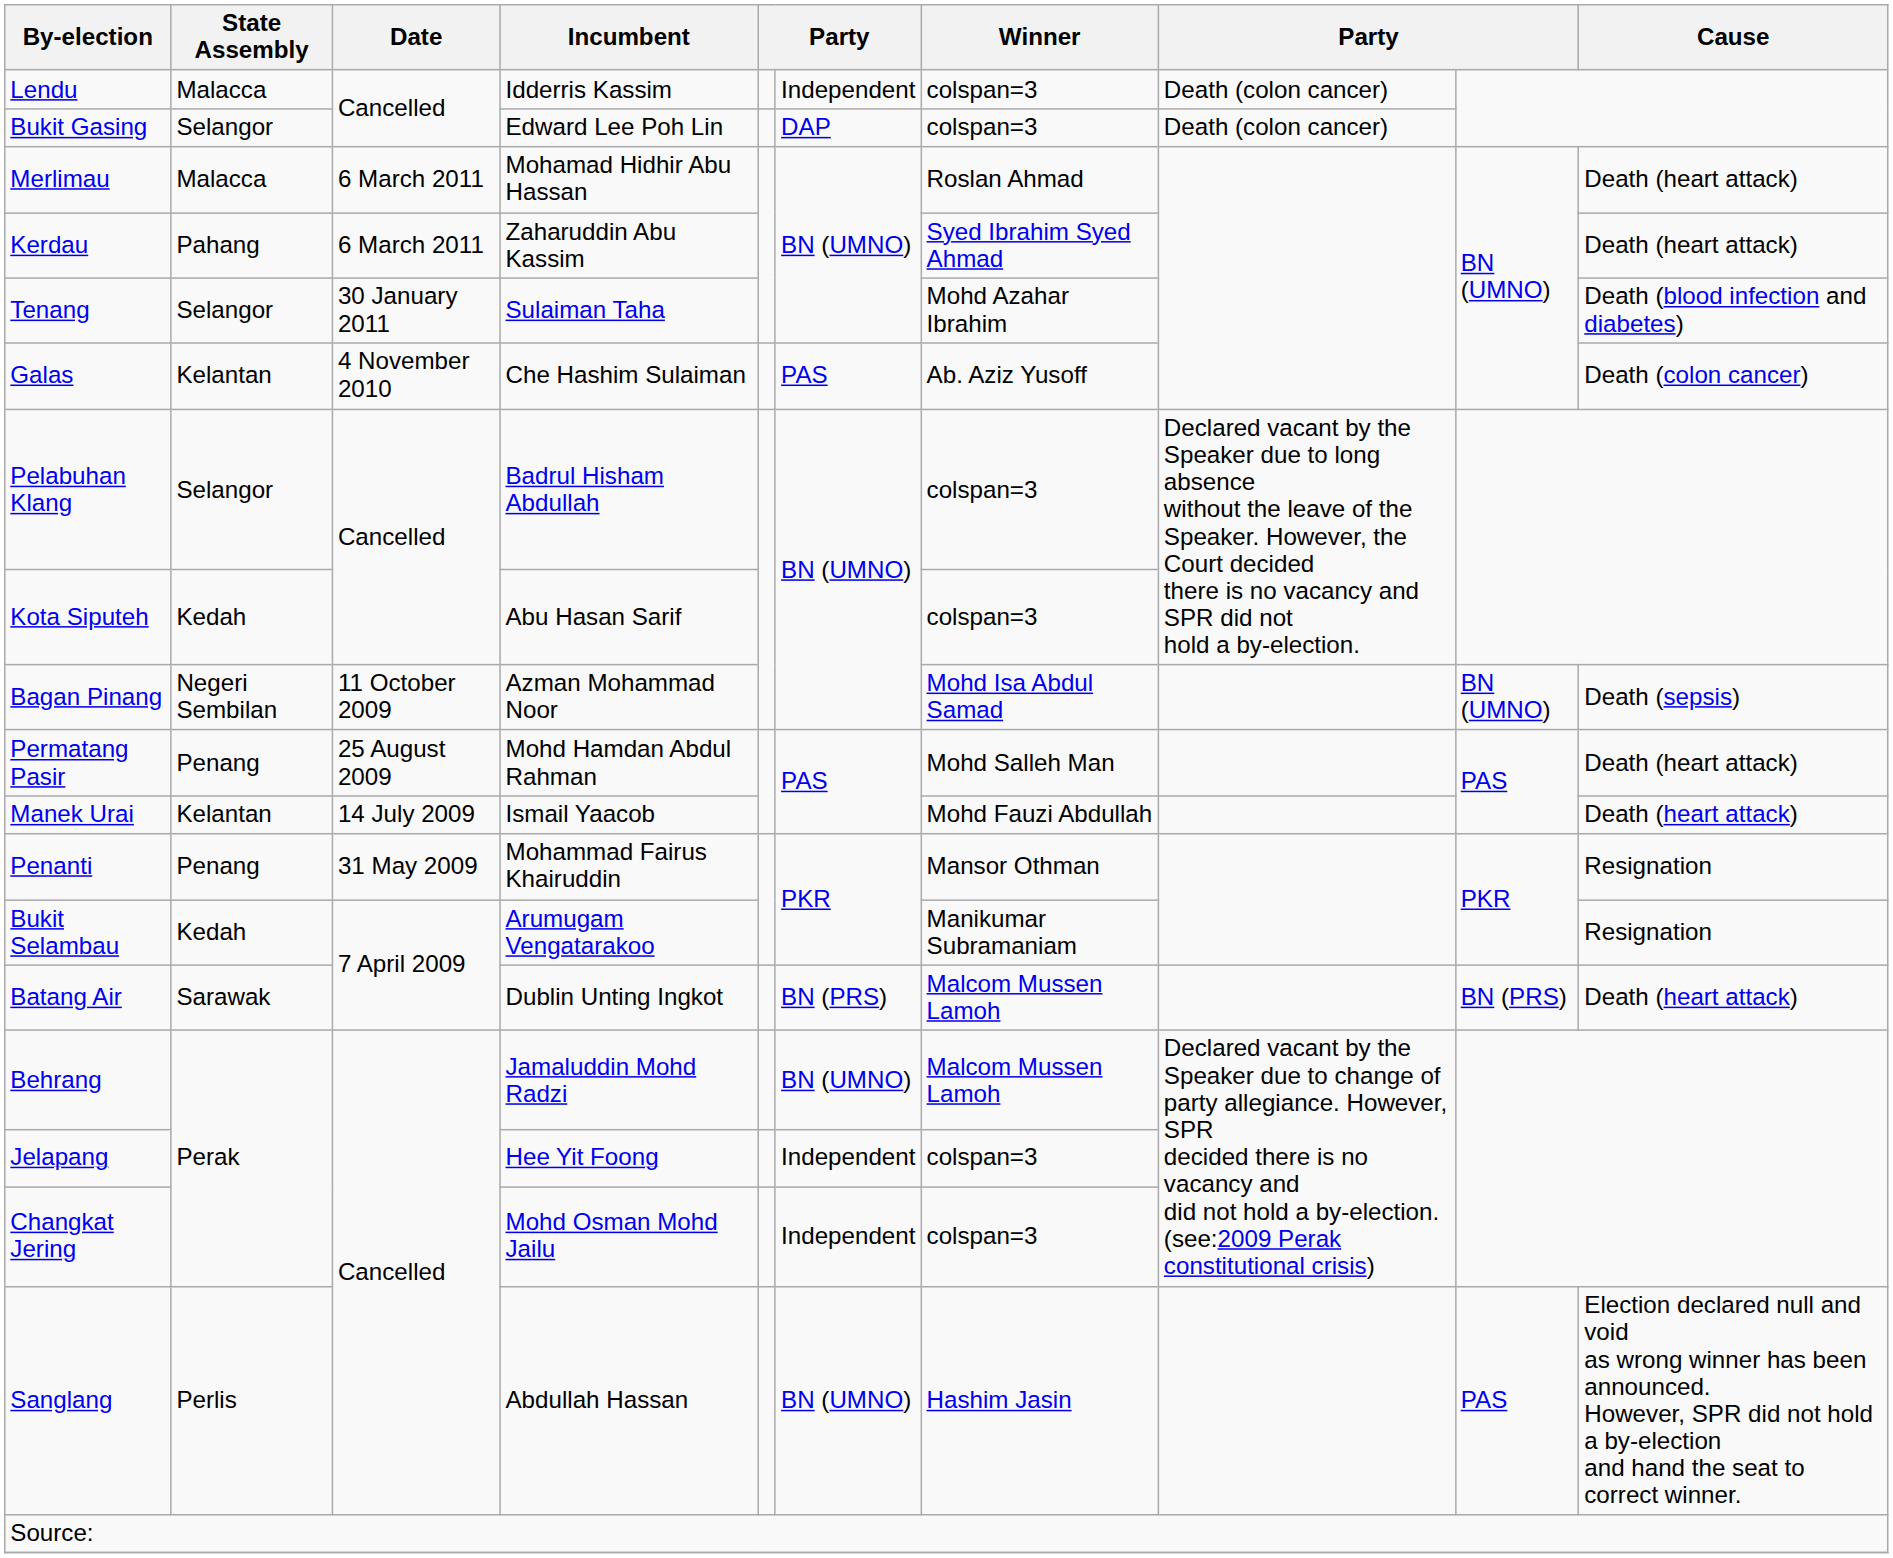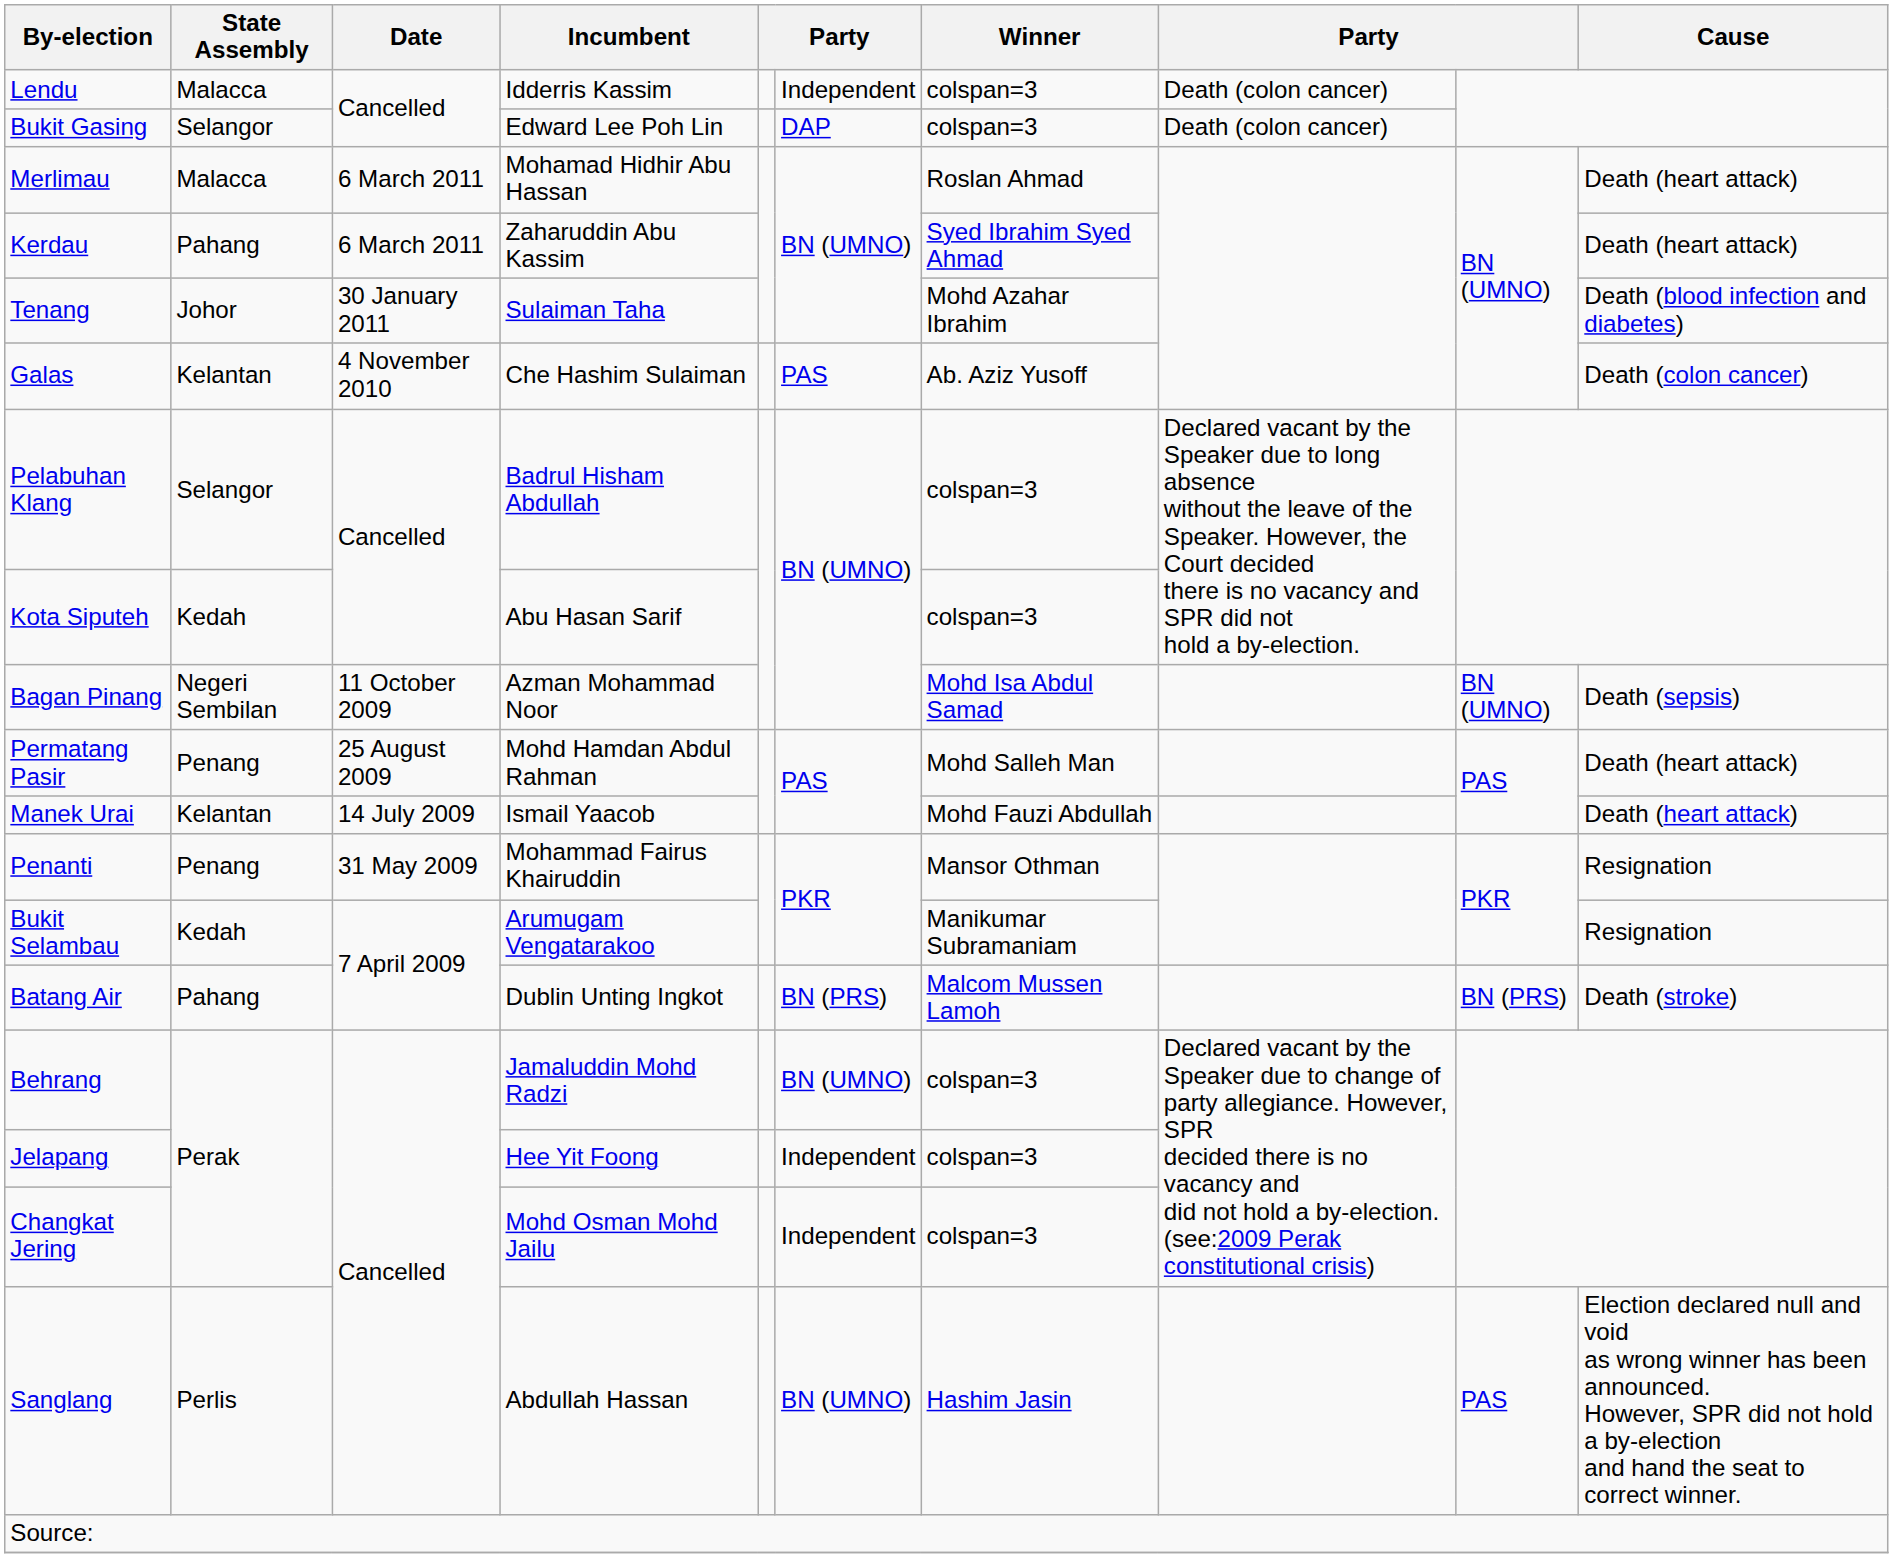(225, 310) Selangor -> (207, 310) Johor
(223, 997) Sarawak -> (218, 997) Pahang
(1691, 997) Death (heart attack) -> (1661, 997) Death (stroke)
(1015, 1079) Malcom Mussen Lamoh -> (982, 1079) colspan=3
